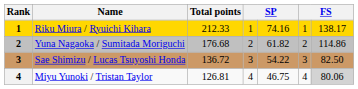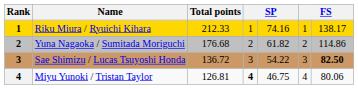(332, 60) normal -> (332, 60) bold
(250, 76) normal -> (250, 76) bold
(332, 76) lightgrey background -> (332, 76) no background
